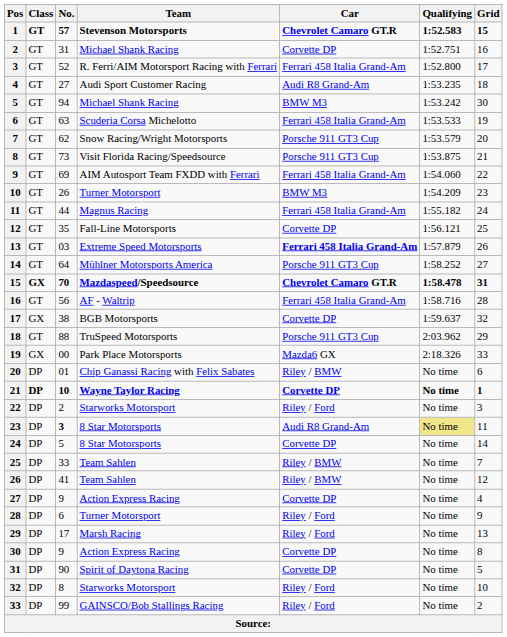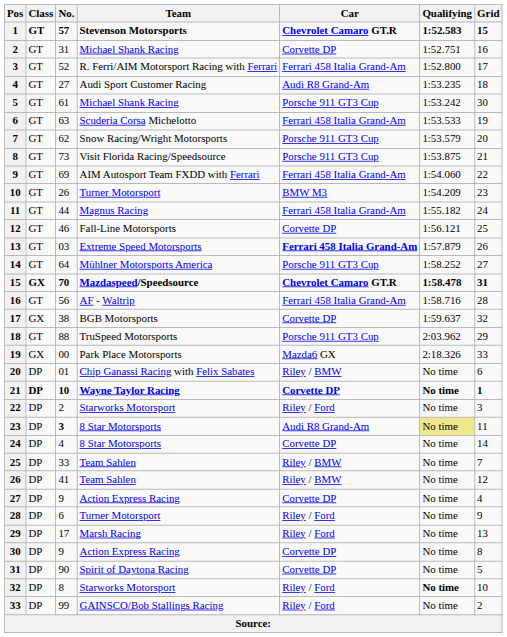(64, 102) 94 -> (64, 102) 61
(305, 102) BMW M3 -> (331, 102) Porsche 911 GT3 Cup
(64, 228) 35 -> (64, 228) 46
(61, 443) 5 -> (61, 443) 4
(440, 587) normal -> (441, 587) bold
